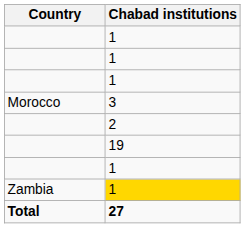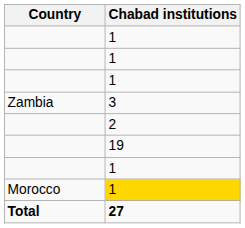(34, 102) Morocco -> (31, 102) Zambia
(31, 189) Zambia -> (34, 189) Morocco
